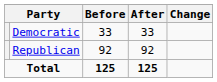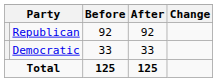rows swapped: (46, 50) <-> (46, 32)
